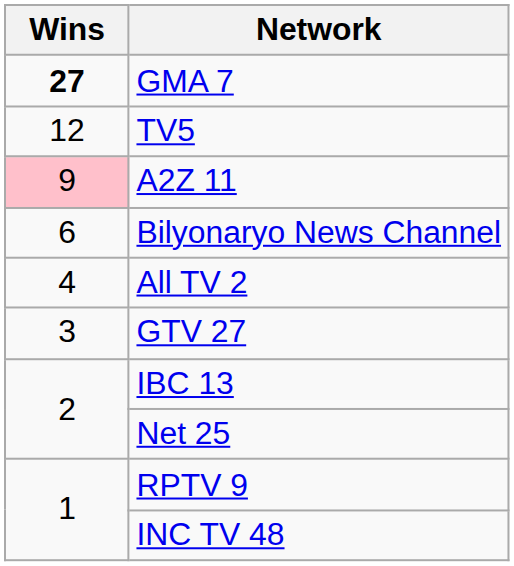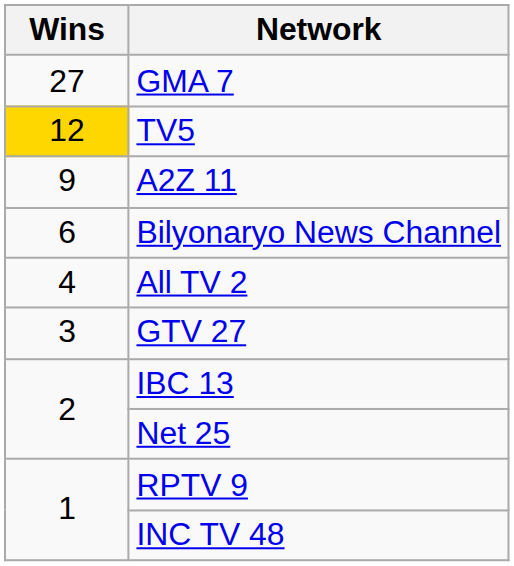(67, 80) bold -> (67, 80) normal
(67, 130) no background -> (67, 130) gold background
(67, 181) pink background -> (67, 181) no background
